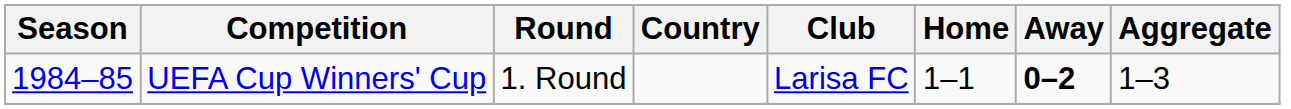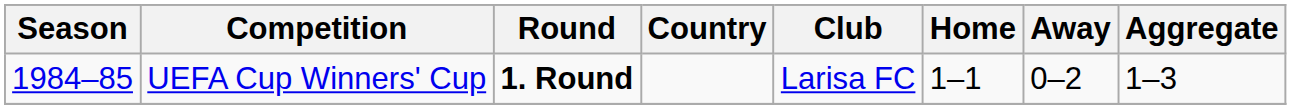(563, 78) normal -> (567, 78) bold
(1049, 78) bold -> (1056, 78) normal
